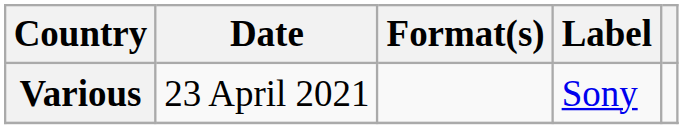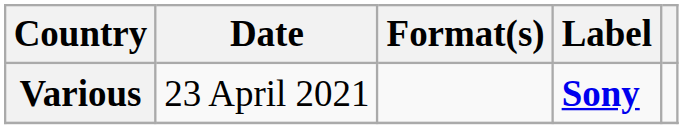(600, 92) normal -> (601, 92) bold
